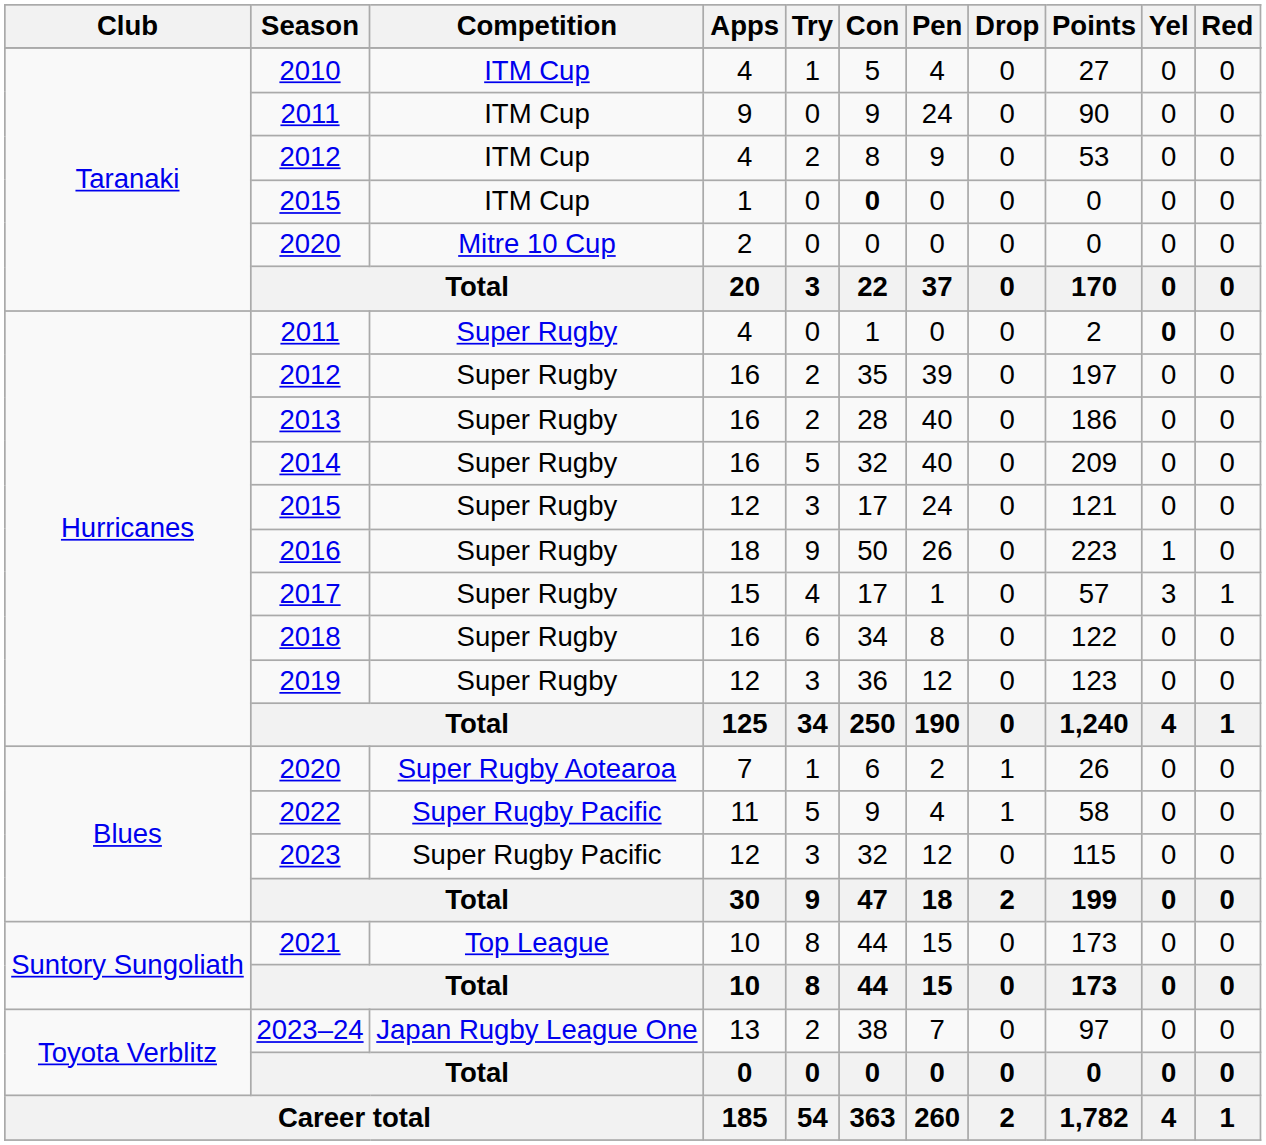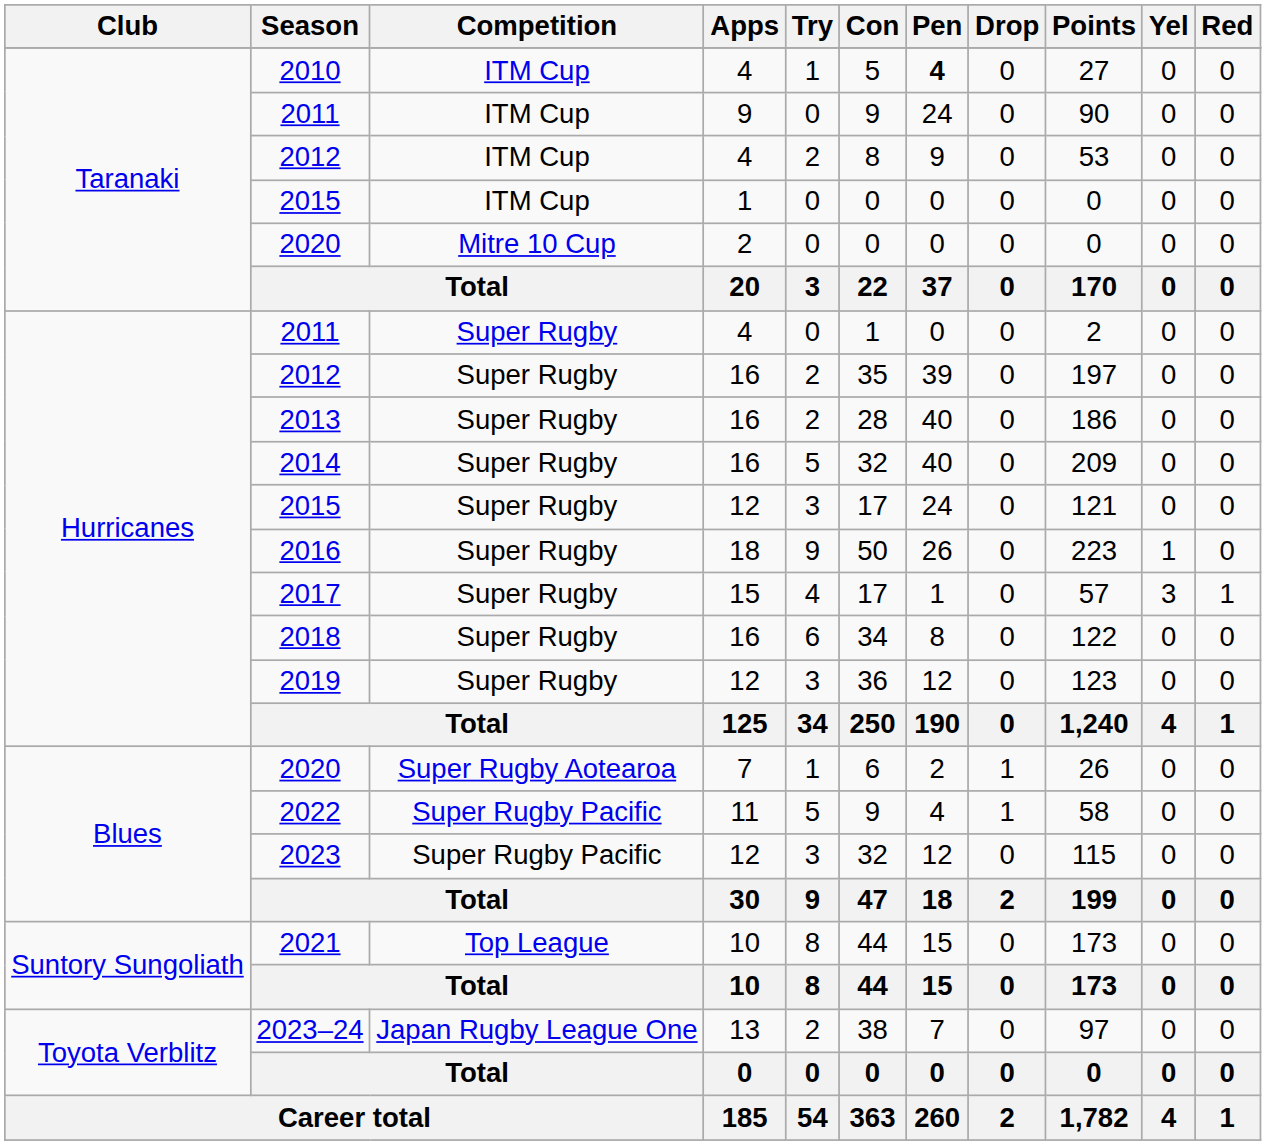(937, 69) normal -> (937, 69) bold
(872, 200) bold -> (872, 200) normal
(1169, 331) bold -> (1169, 331) normal
